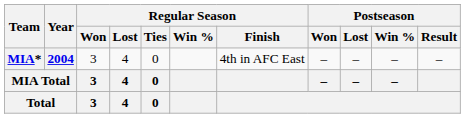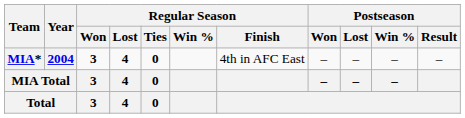(93, 59) normal -> (93, 59) bold
(125, 59) normal -> (125, 59) bold
(155, 59) normal -> (155, 59) bold
